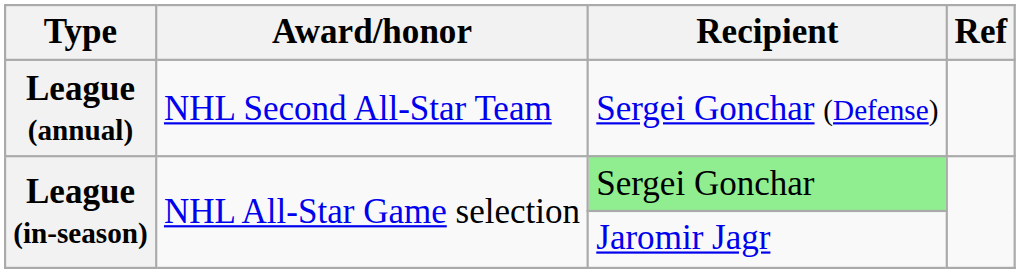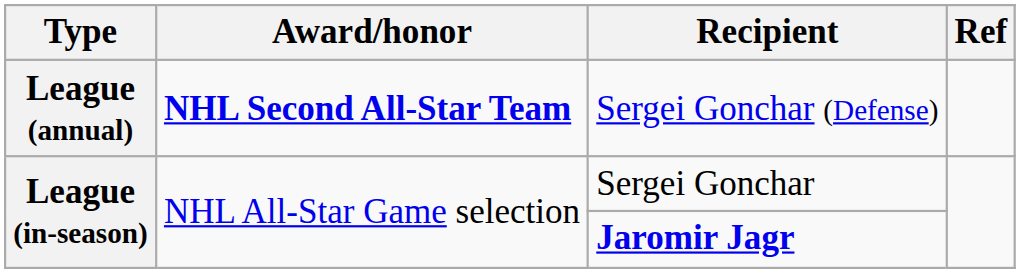(358, 107) normal -> (368, 107) bold
(705, 182) lightgreen background -> (705, 182) no background
(683, 238) normal -> (695, 238) bold
